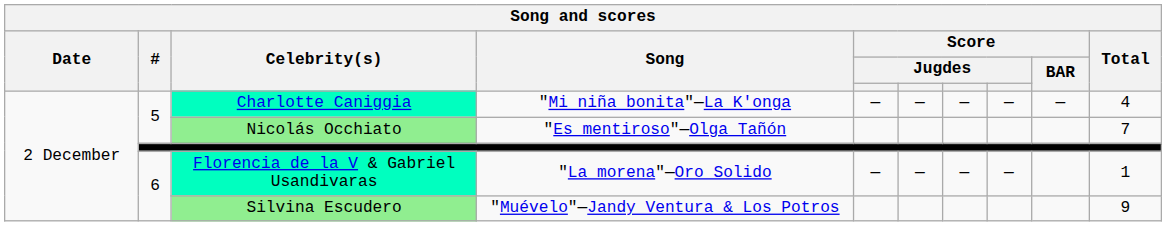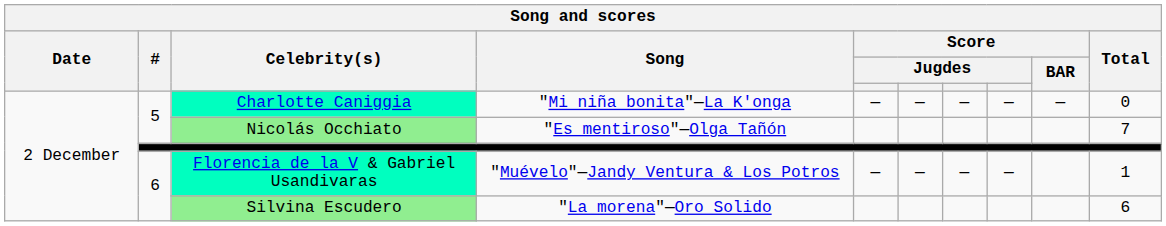(1125, 104) 4 -> (1125, 104) 0
(665, 173) "La morena"—Oro Solido -> (665, 173) "Muévelo"—Jandy Ventura & Los Potros
(665, 209) "Muévelo"—Jandy Ventura & Los Potros -> (665, 209) "La morena"—Oro Solido
(1125, 209) 9 -> (1125, 209) 6
